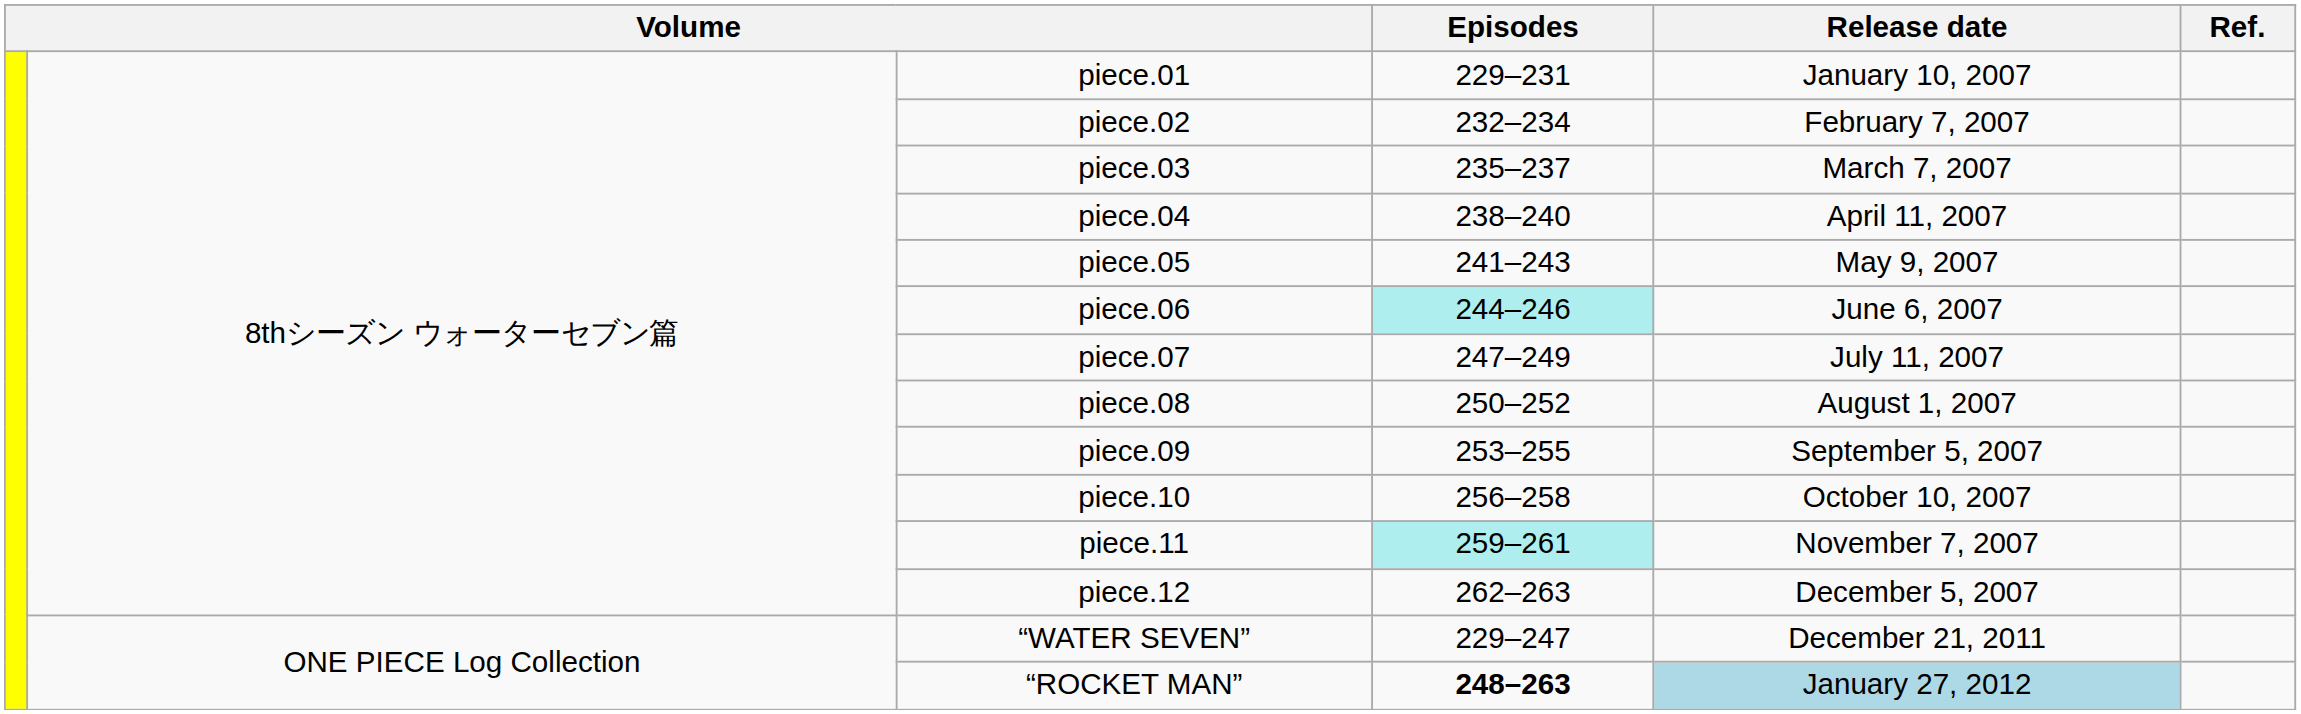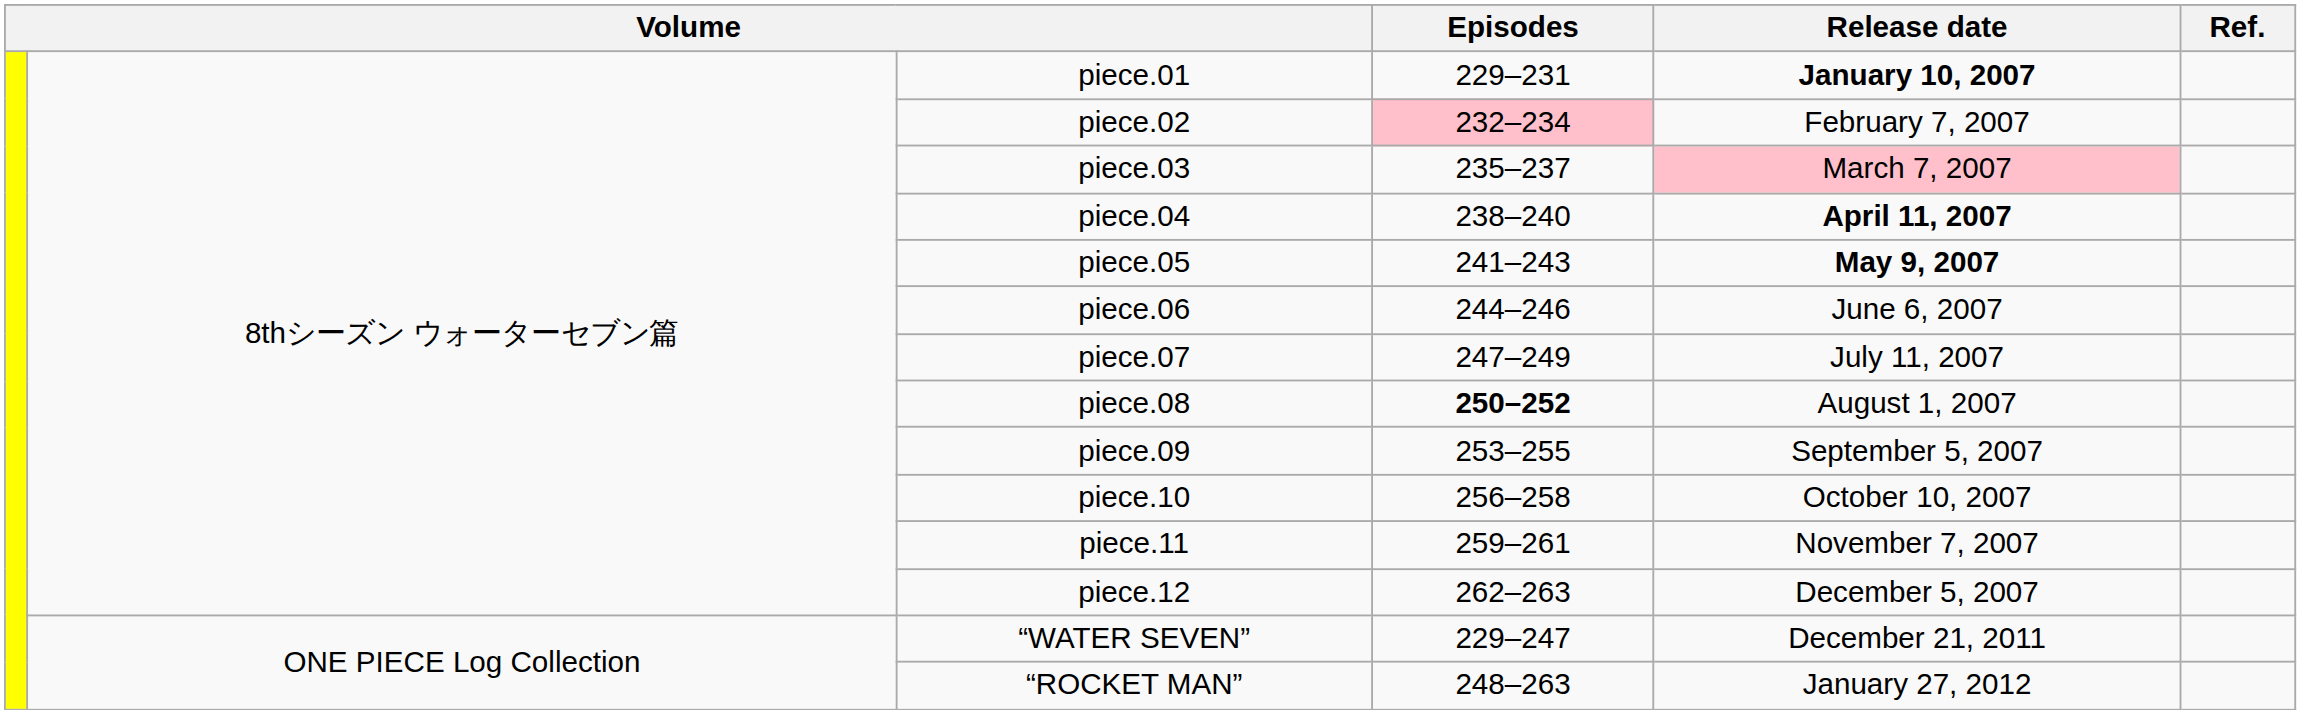(1917, 74) normal -> (1917, 74) bold
(1513, 121) no background -> (1513, 121) pink background
(1917, 168) no background -> (1917, 168) pink background
(1917, 215) normal -> (1917, 215) bold
(1917, 262) normal -> (1917, 262) bold
(1513, 309) paleturquoise background -> (1513, 309) no background
(1513, 403) normal -> (1513, 403) bold
(1513, 544) paleturquoise background -> (1513, 544) no background
(1513, 685) bold -> (1513, 685) normal
(1917, 685) lightblue background -> (1917, 685) no background
